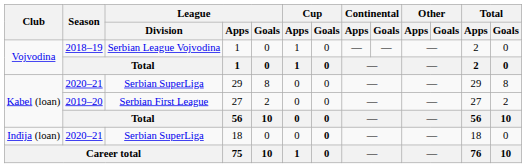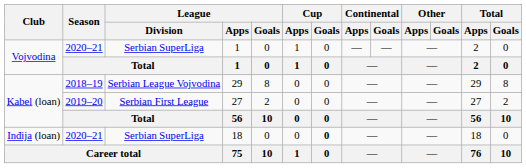(84, 48) 2018–19 -> (84, 48) 2020–21
(164, 48) Serbian League Vojvodina -> (164, 48) Serbian SuperLiga
(84, 83) 2020–21 -> (84, 83) 2018–19
(164, 83) Serbian SuperLiga -> (164, 83) Serbian League Vojvodina
